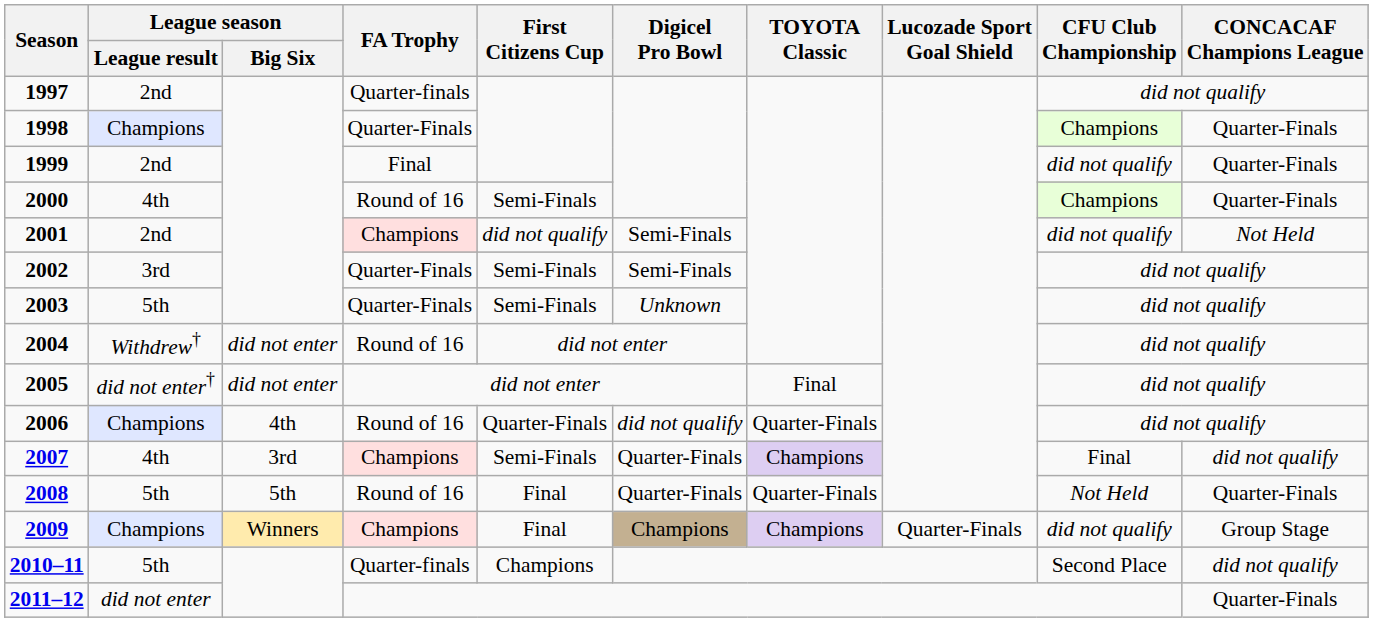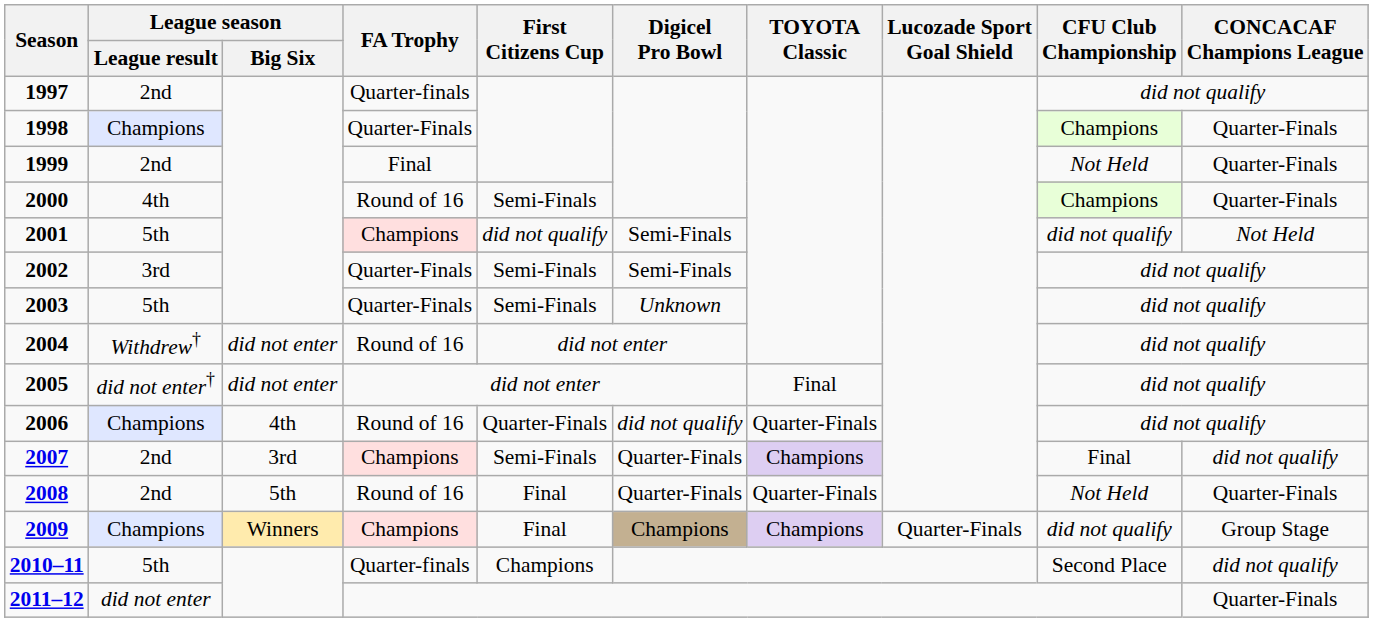(1109, 164) did not qualify -> (1109, 164) Not Held
(156, 234) 2nd -> (156, 234) 5th
(156, 458) 4th -> (156, 458) 2nd
(156, 493) 5th -> (156, 493) 2nd
